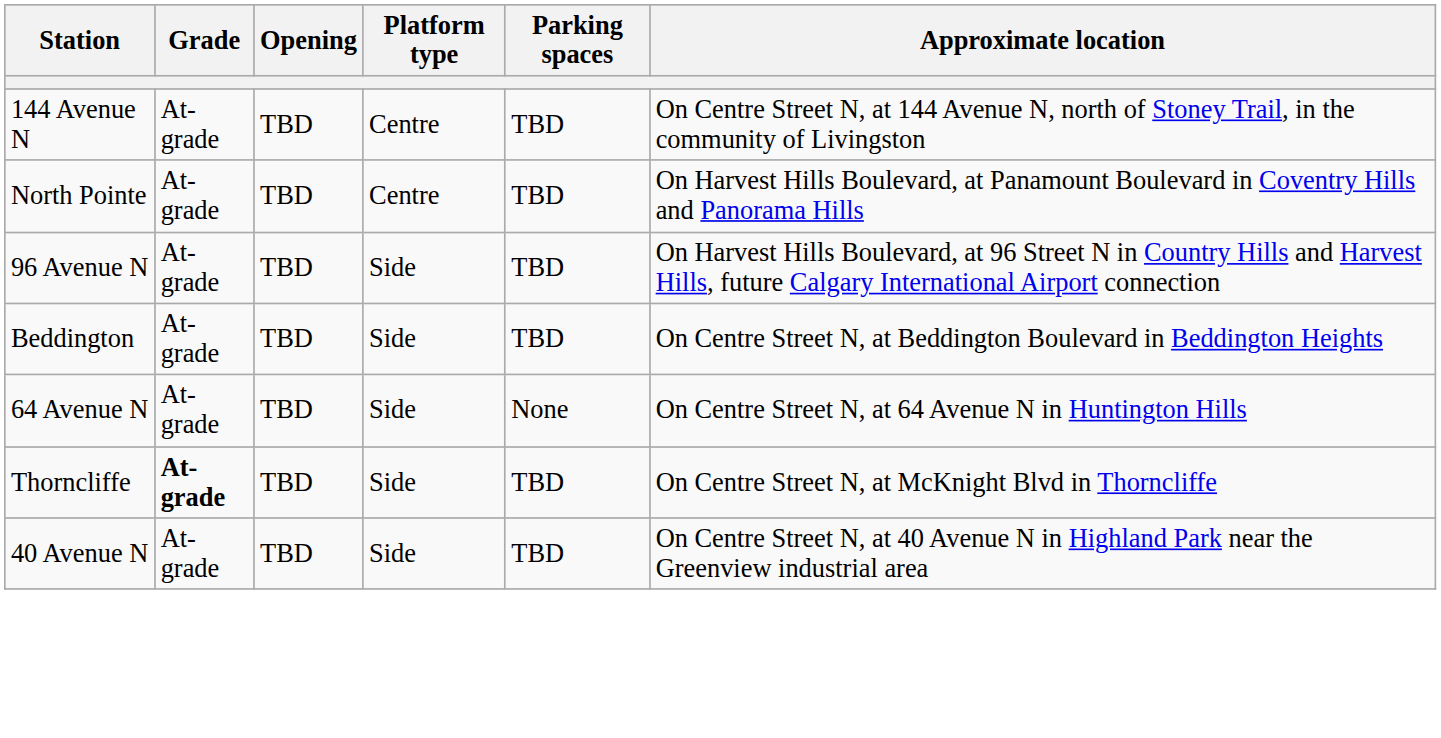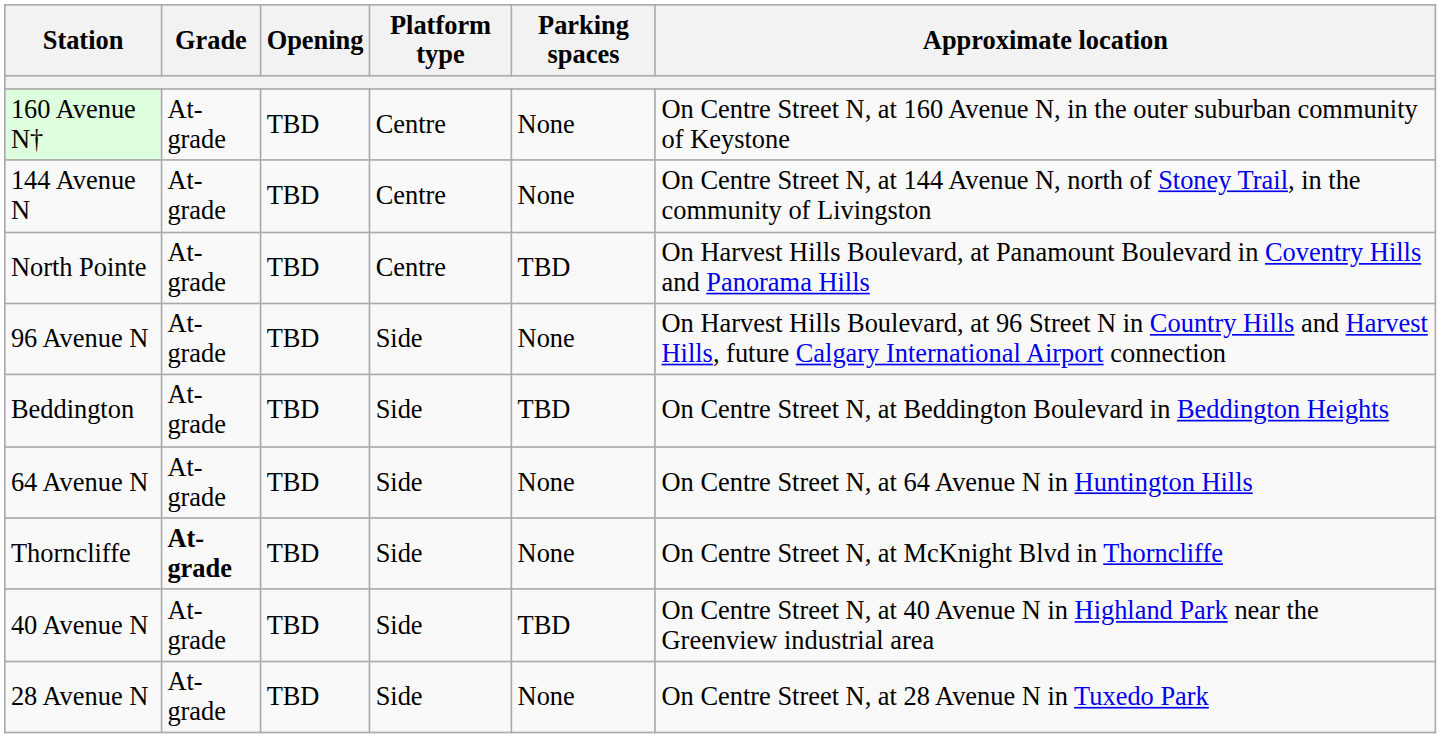+ row: (73, 124)
(538, 124) TBD -> (546, 195) None
(538, 267) TBD -> (546, 338) None
(538, 481) TBD -> (546, 553) None
+ row: (80, 696)
